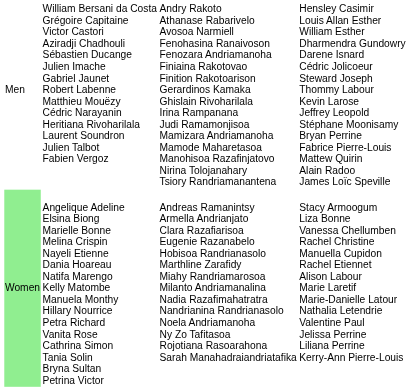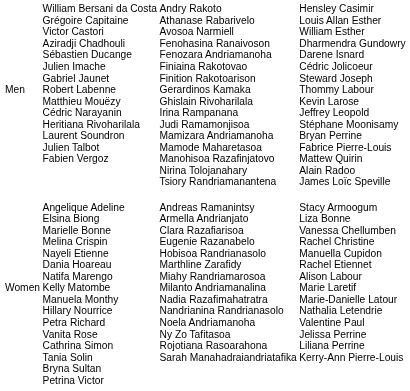(22, 288) lightgreen background -> (22, 288) no background
